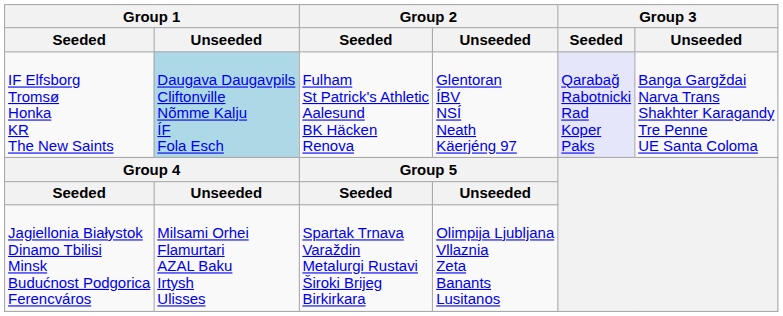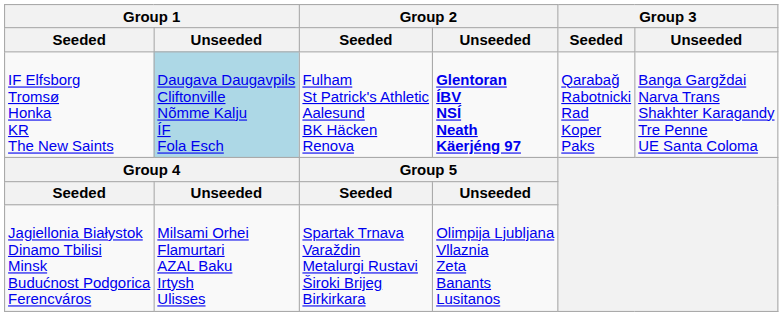(477, 113) normal -> (479, 113) bold
(596, 113) lavender background -> (596, 113) no background
